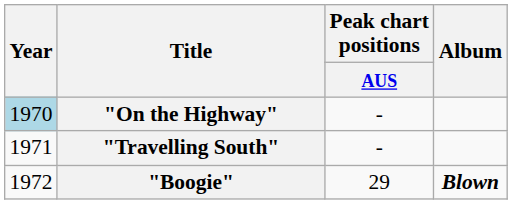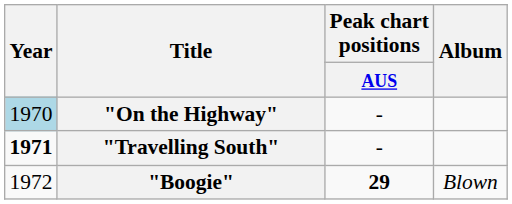(31, 147) normal -> (31, 147) bold
(379, 181) normal -> (379, 181) bold
(470, 181) bold -> (470, 181) normal
